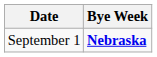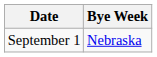(117, 40) bold -> (114, 40) normal
